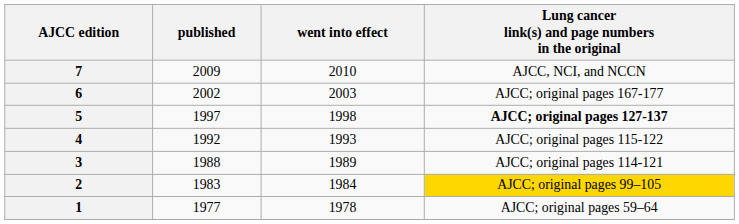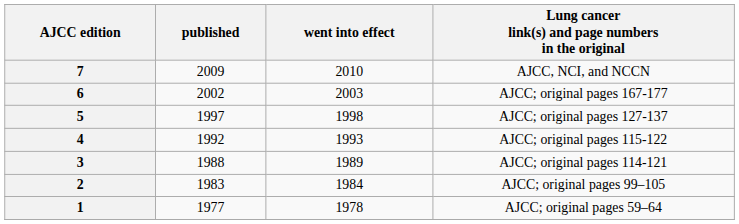(579, 117) bold -> (583, 117) normal
(579, 185) gold background -> (583, 185) no background
